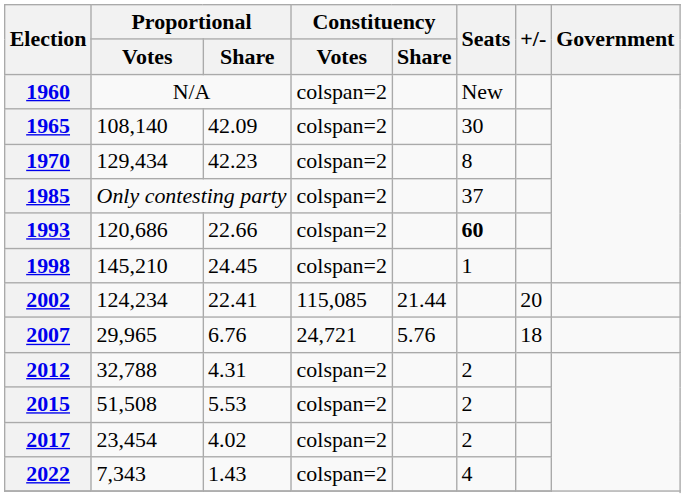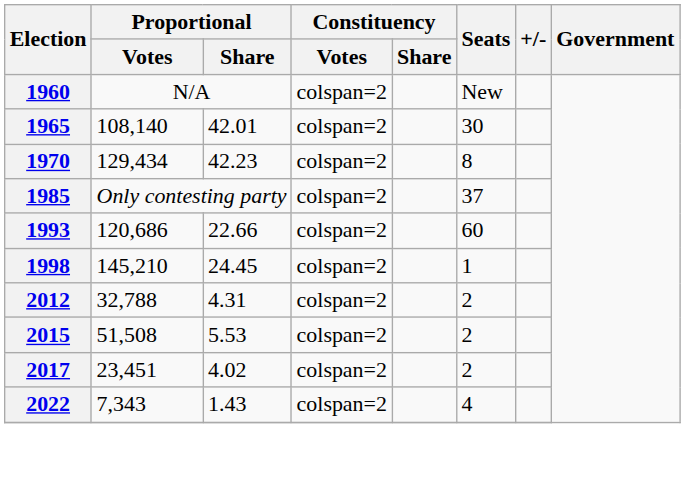(233, 126) 42.09 -> (233, 126) 42.01
(472, 230) bold -> (472, 230) normal
- row: (48, 299)
- row: (48, 334)
(127, 439) 23,454 -> (127, 369) 23,451
